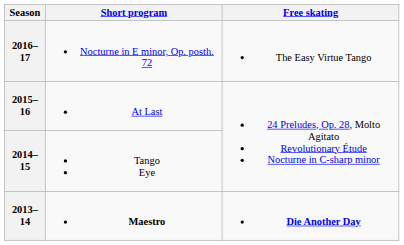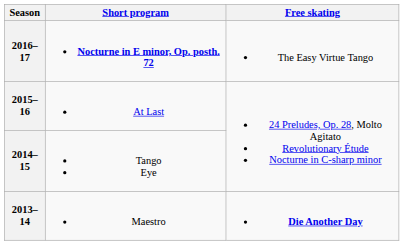(134, 57) normal -> (136, 57) bold
(134, 222) bold -> (136, 222) normal
